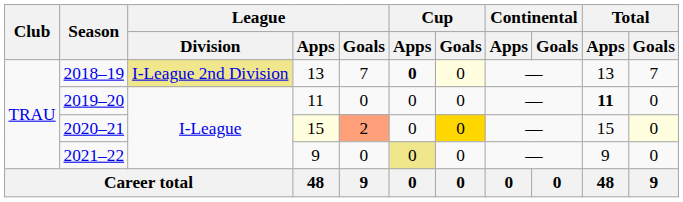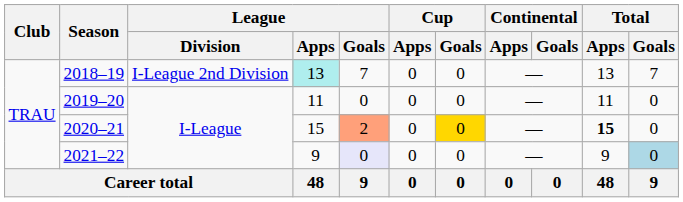(210, 73) khaki background -> (210, 73) no background
(316, 73) no background -> (316, 73) paleturquoise background
(412, 73) bold -> (412, 73) normal
(461, 73) lightyellow background -> (461, 73) no background
(605, 100) bold -> (605, 100) normal
(316, 127) lightyellow background -> (316, 127) no background
(605, 127) normal -> (605, 127) bold
(654, 127) lightyellow background -> (654, 127) no background
(364, 155) no background -> (364, 155) lavender background
(412, 155) khaki background -> (412, 155) no background
(654, 155) no background -> (654, 155) lightblue background
